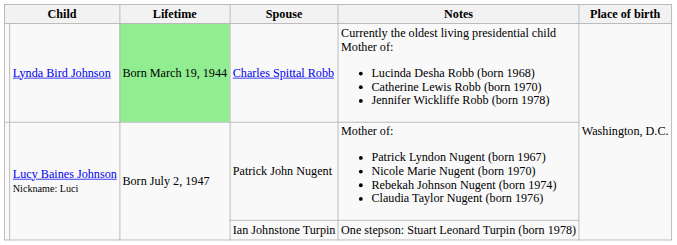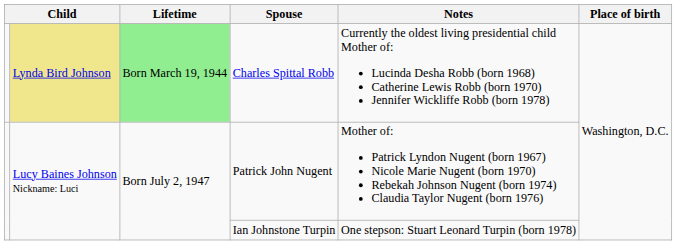(62, 72) no background -> (62, 72) khaki background
